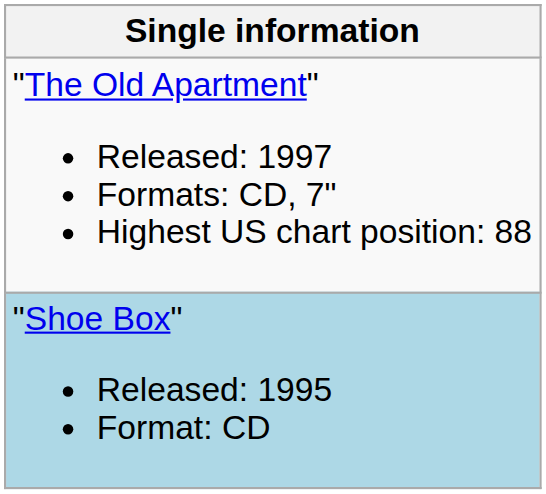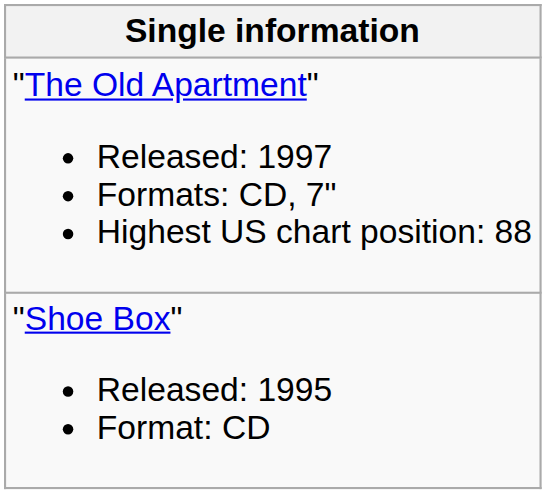(272, 373) lightblue background -> (272, 373) no background
